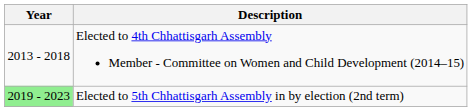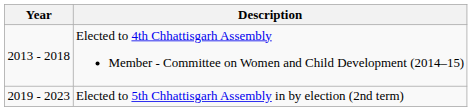(39, 96) lightgreen background -> (39, 96) no background
